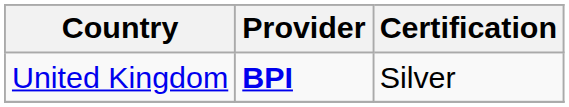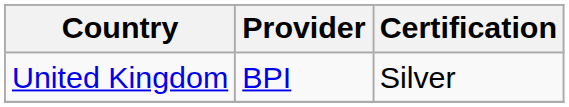(268, 76) bold -> (267, 76) normal
